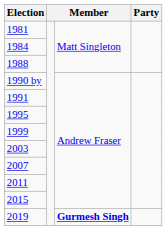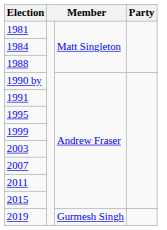(93, 217) bold -> (90, 217) normal
